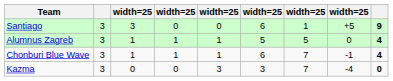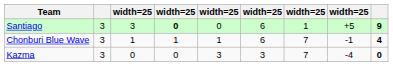(176, 26) normal -> (176, 26) bold
- row: (40, 41)
